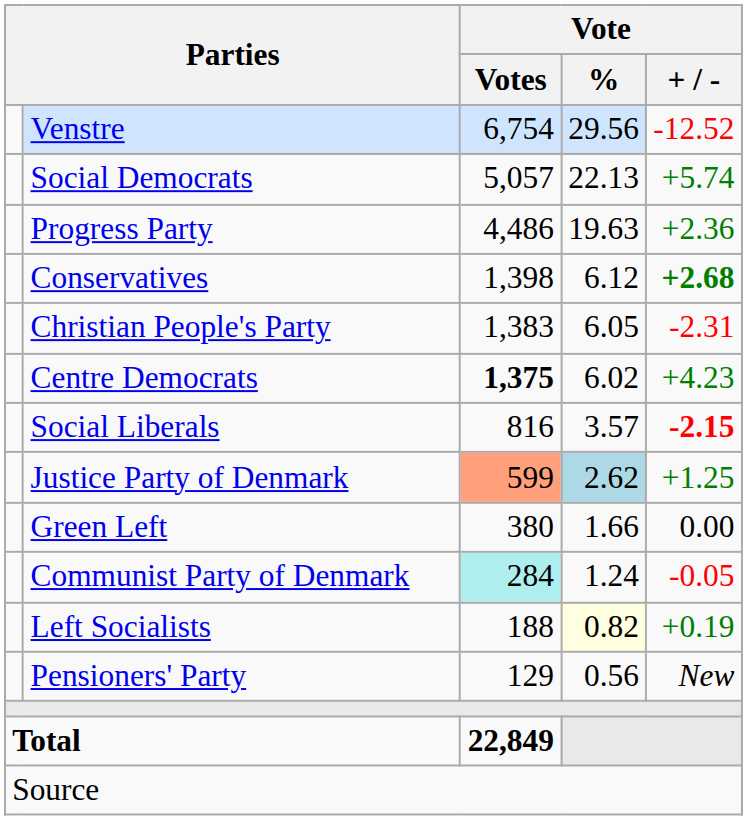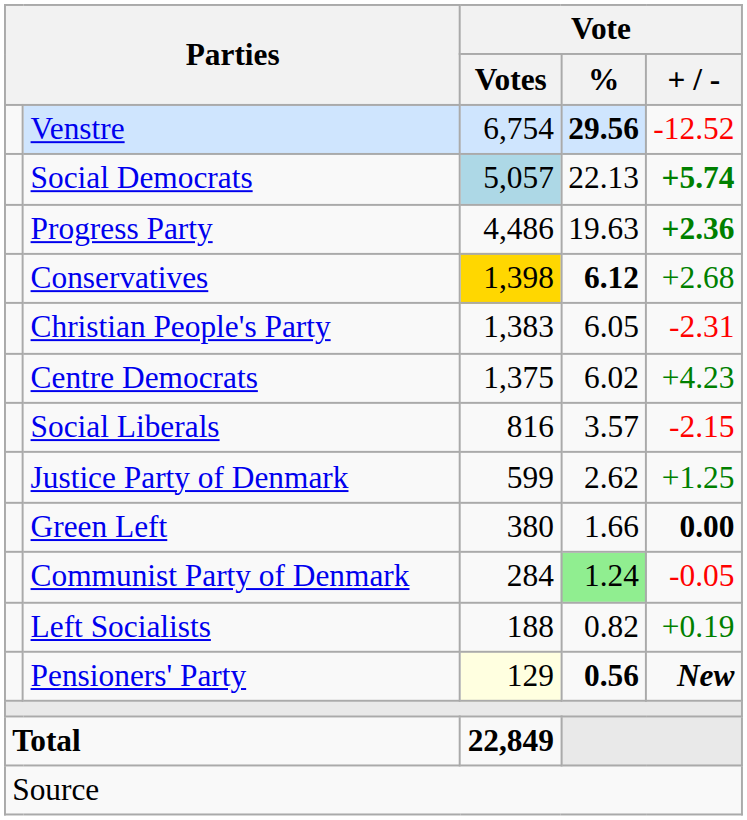(604, 128) normal -> (604, 128) bold
(519, 178) no background -> (519, 178) lightblue background
(698, 178) normal -> (698, 178) bold
(698, 228) normal -> (698, 228) bold
(519, 278) no background -> (519, 278) gold background
(611, 278) normal -> (611, 278) bold
(698, 278) bold -> (698, 278) normal
(519, 377) bold -> (519, 377) normal
(702, 427) bold -> (702, 427) normal
(530, 476) lightsalmon background -> (530, 476) no background
(611, 476) lightblue background -> (611, 476) no background
(707, 526) normal -> (707, 526) bold
(530, 576) paleturquoise background -> (530, 576) no background
(611, 576) no background -> (611, 576) lightgreen background
(611, 626) lightyellow background -> (611, 626) no background
(530, 675) no background -> (530, 675) lightyellow background
(611, 675) normal -> (611, 675) bold
(706, 675) normal -> (706, 675) bold
